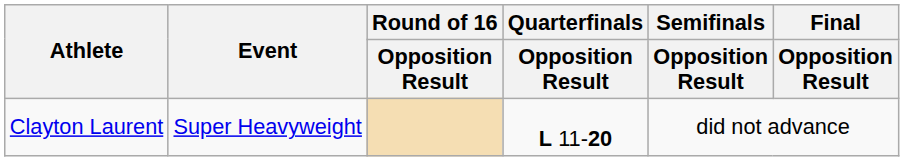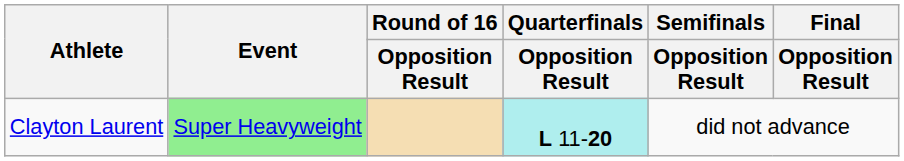(268, 127) no background -> (268, 127) lightgreen background
(575, 139) no background -> (575, 139) paleturquoise background
